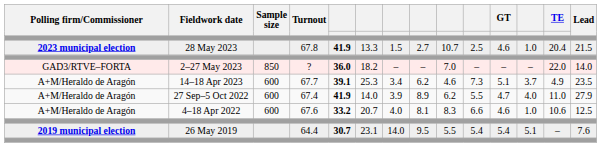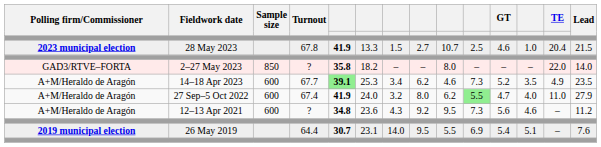(342, 67) 36.0 -> (342, 67) 35.8
(450, 67) 7.0 -> (450, 67) 8.0
(342, 82) no background -> (342, 82) lightgreen background
(504, 82) 5.1 -> (504, 82) 5.2
(531, 82) 3.7 -> (531, 82) 3.5
(369, 96) 14.0 -> (369, 96) 24.0
(396, 96) 3.9 -> (396, 96) 3.2
(423, 96) 8.9 -> (423, 96) 8.0
(477, 96) no background -> (477, 96) lightgreen background
- row: (211, 111)
+ row: (211, 111)
(477, 130) 5.4 -> (477, 130) 6.9
